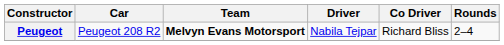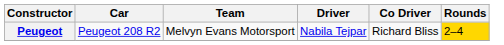(235, 31) bold -> (230, 31) normal
(464, 31) no background -> (453, 31) gold background
